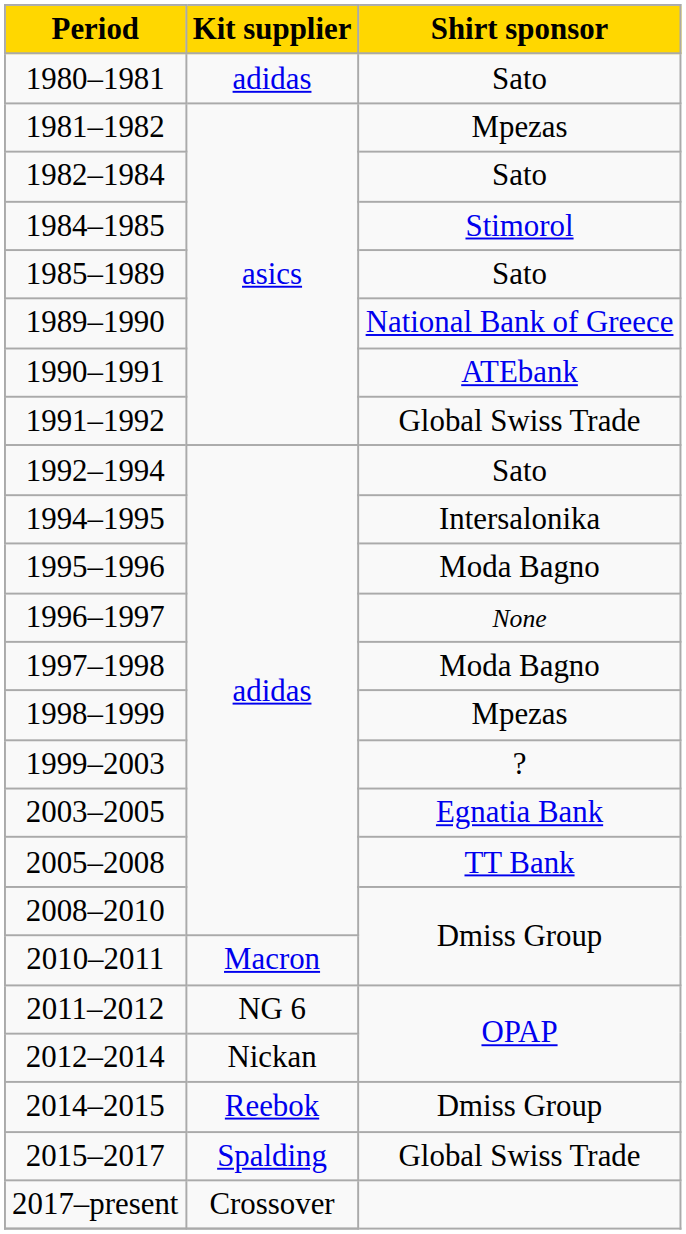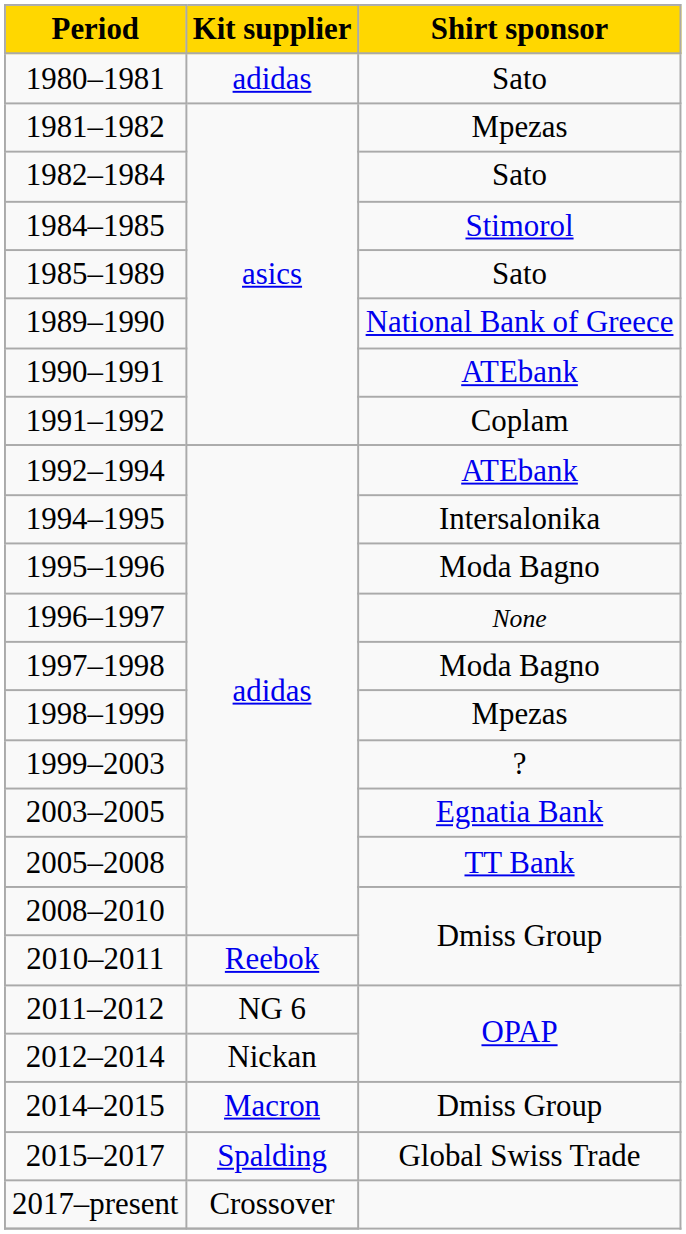(520, 420) Global Swiss Trade -> (520, 420) Coplam
(520, 469) Sato -> (520, 469) ATEbank
(272, 959) Macron -> (272, 959) Reebok
(272, 1106) Reebok -> (272, 1106) Macron
